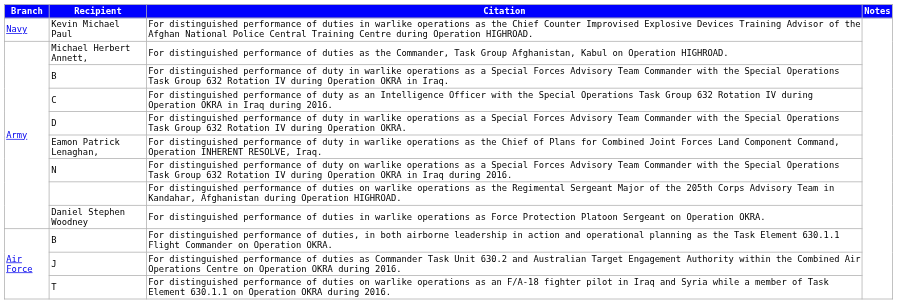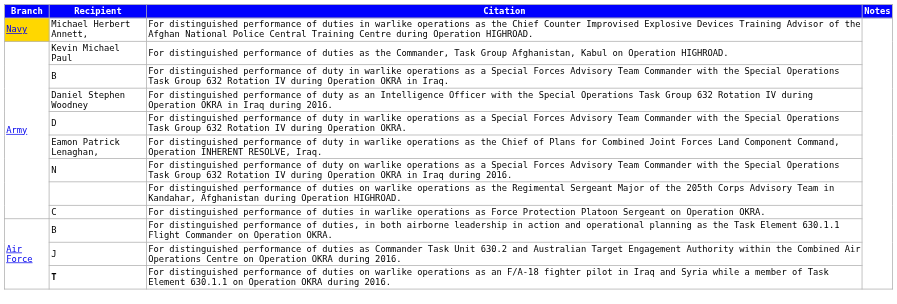(17, 30) no background -> (17, 30) gold background
(85, 30) Kevin Michael Paul -> (91, 30) Michael Herbert Annett,
(91, 53) Michael Herbert Annett, -> (85, 53) Kevin Michael Paul
(54, 100) C -> (88, 100) Daniel Stephen Woodney
(88, 217) Daniel Stephen Woodney -> (54, 212) C
(54, 288) normal -> (54, 278) bold
